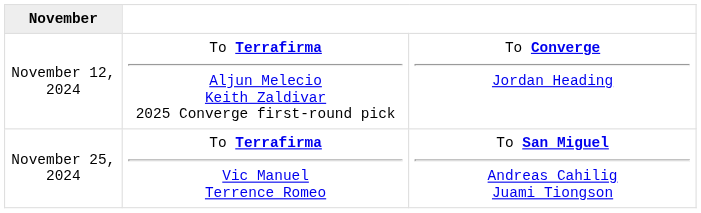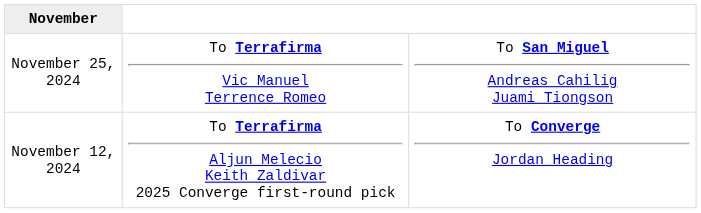rows swapped: (63, 81) <-> (63, 168)
